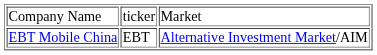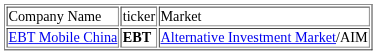(136, 37) normal -> (137, 37) bold
